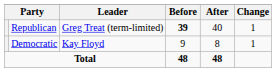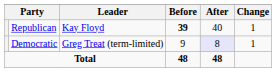(113, 28) Greg Treat (term-limited) -> (83, 28) Kay Floyd
(83, 43) Kay Floyd -> (113, 43) Greg Treat (term-limited)
(217, 43) no background -> (217, 43) lavender background
